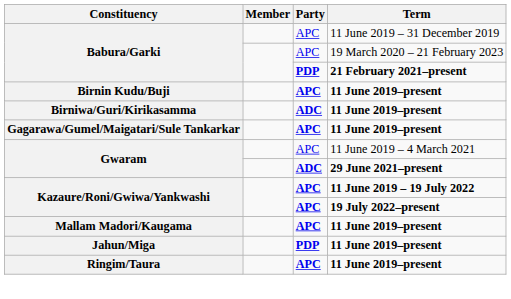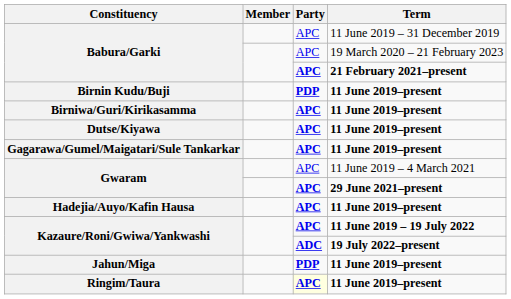(308, 71) PDP -> (308, 71) APC
(308, 91) APC -> (308, 91) PDP
(309, 110) ADC -> (308, 110) APC
+ row: (124, 129)
(309, 168) ADC -> (308, 187) APC
+ row: (124, 206)
(308, 206) APC -> (309, 245) ADC
- row: (124, 226)
(308, 264) no background -> (308, 284) lightyellow background
